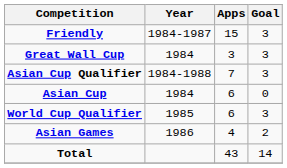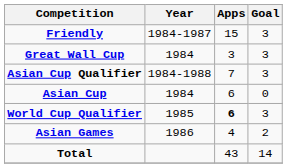(231, 113) normal -> (231, 113) bold
